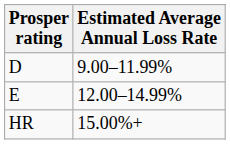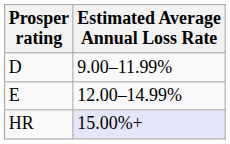(110, 124) no background -> (110, 124) lavender background
